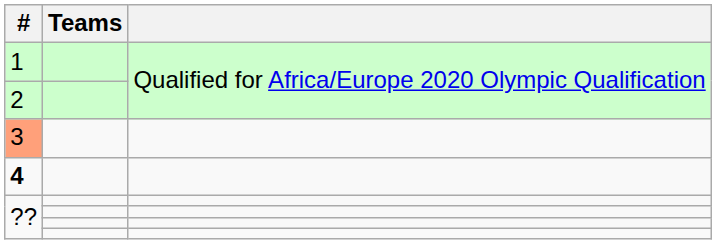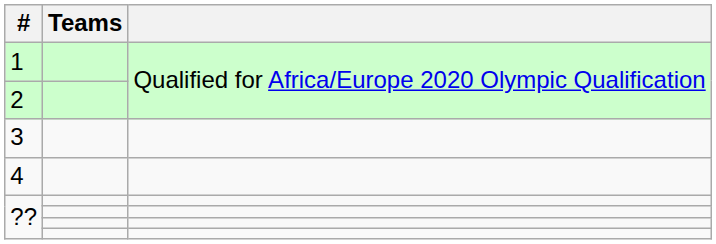(17, 137) lightsalmon background -> (17, 137) no background
(17, 175) bold -> (17, 175) normal
